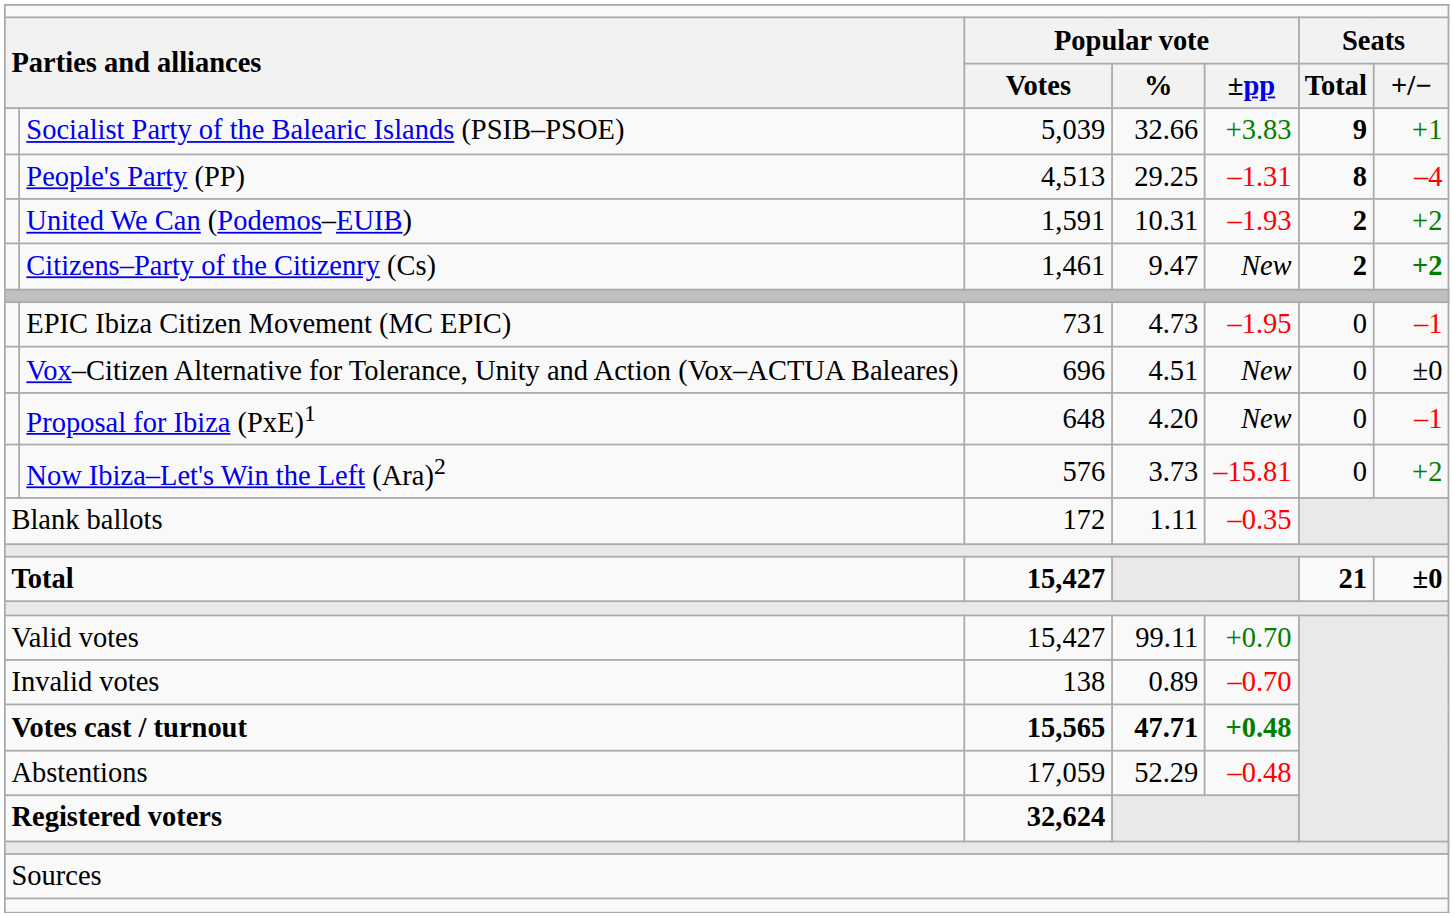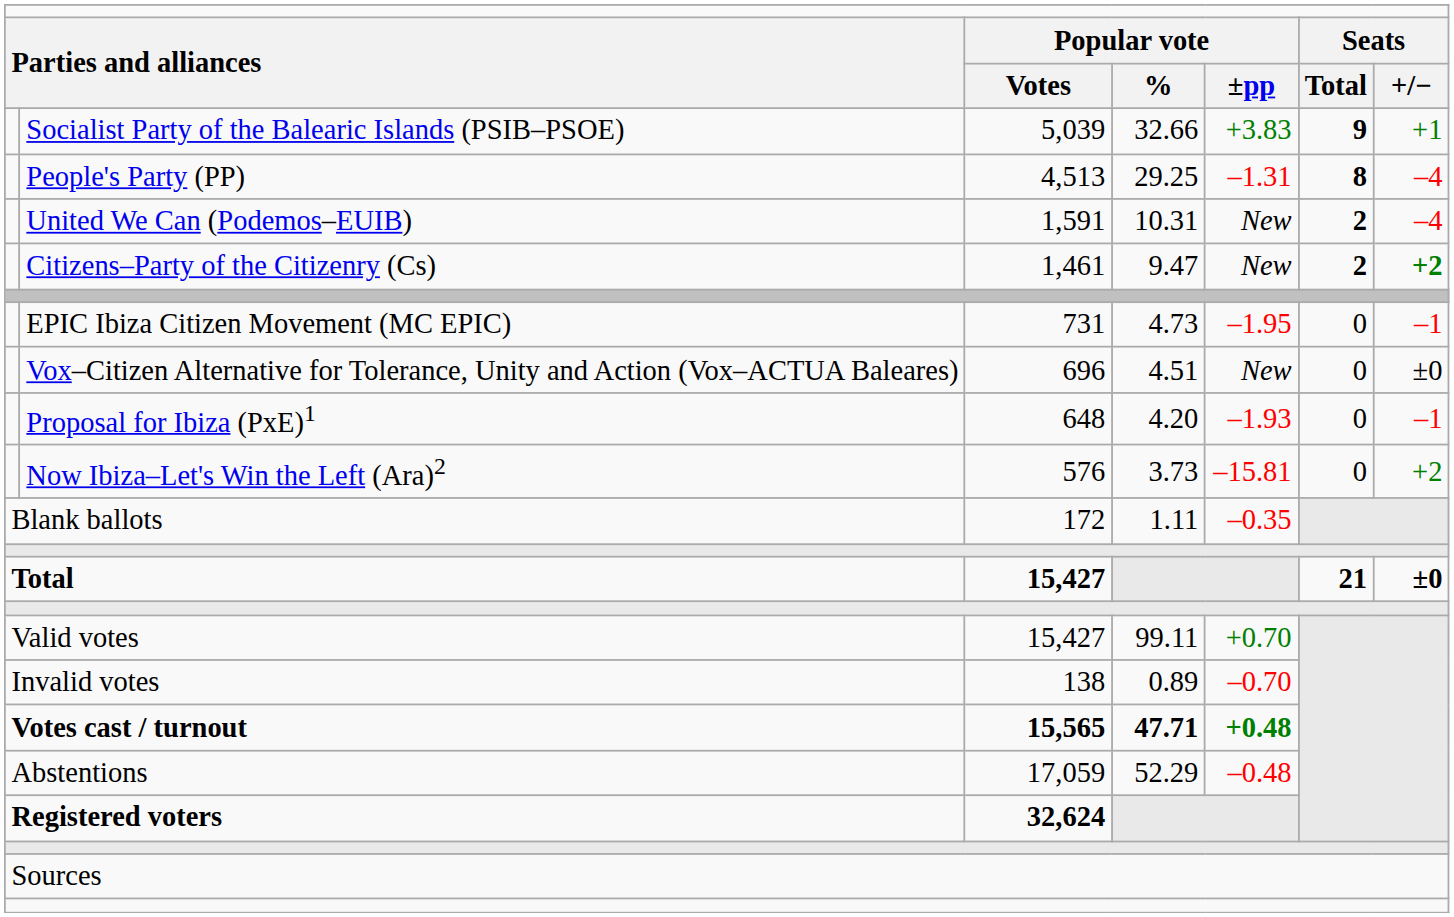(1260, 220) –1.93 -> (1266, 220) New
(1427, 220) +2 -> (1428, 220) –4
(1266, 418) New -> (1260, 418) –1.93
